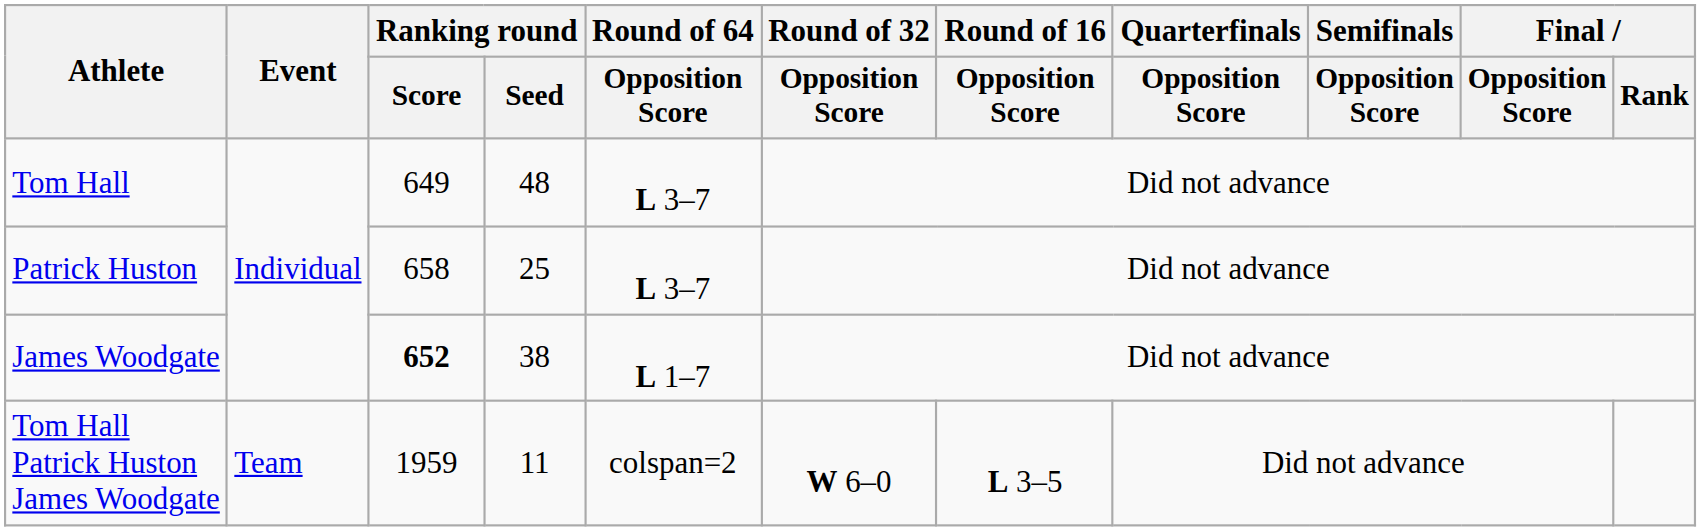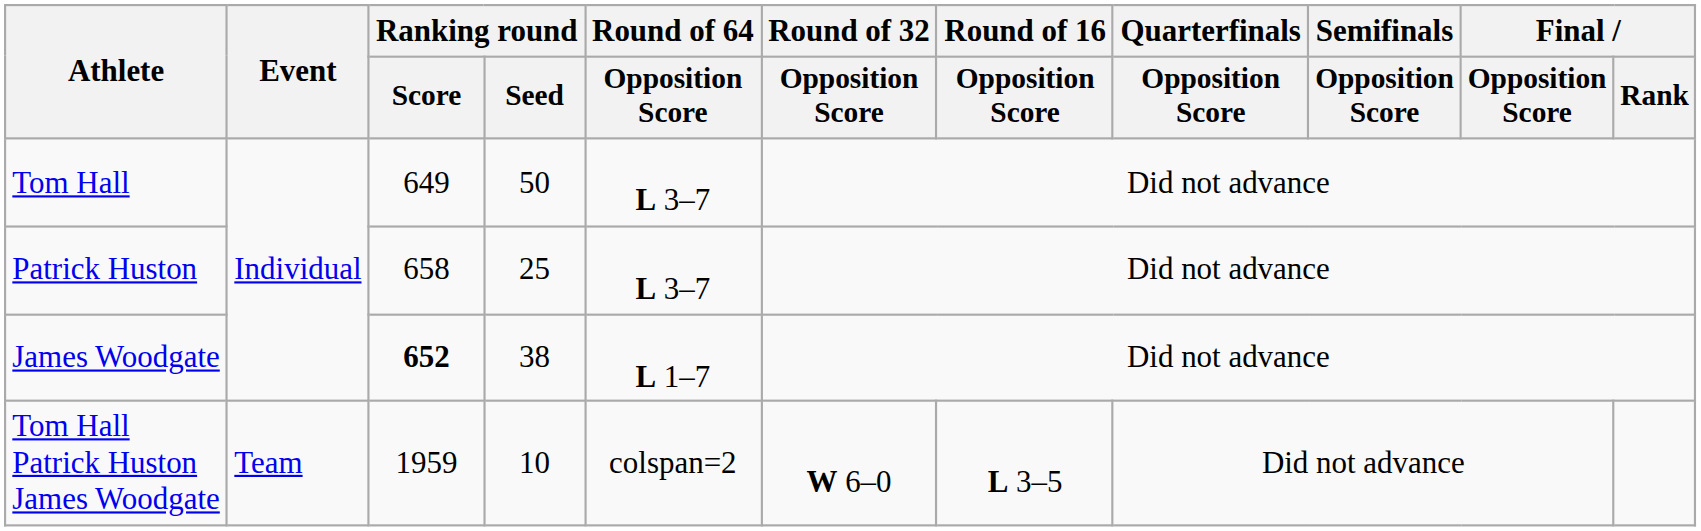(535, 182) 48 -> (535, 182) 50
(535, 463) 11 -> (535, 463) 10
